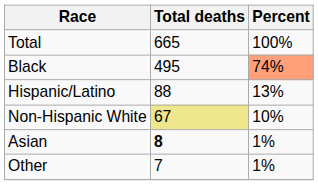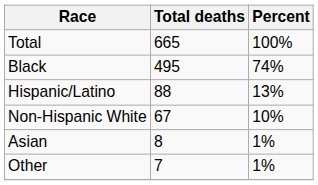(268, 67) lightsalmon background -> (268, 67) no background
(163, 117) khaki background -> (163, 117) no background
(158, 141) bold -> (158, 141) normal
